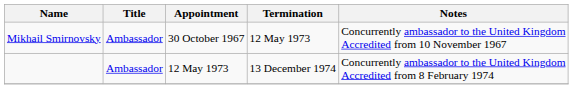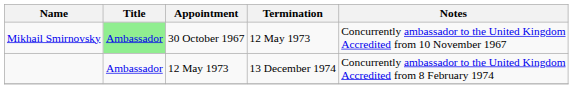(134, 37) no background -> (134, 37) lightgreen background
